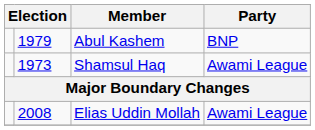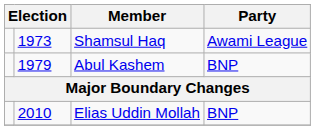rows swapped: (120, 64) <-> (119, 40)
(35, 112) 2008 -> (35, 112) 2010
(257, 112) Awami League -> (223, 112) BNP
